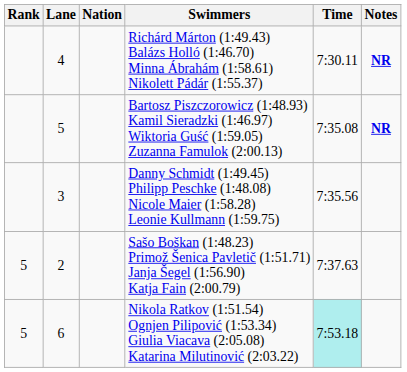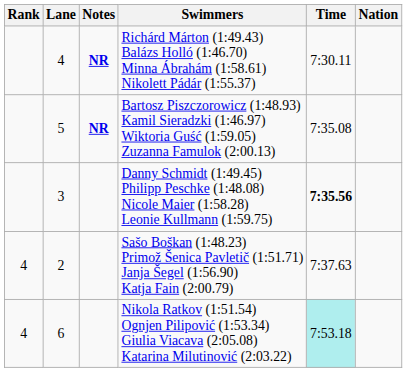columns swapped: (102, 15) <-> (381, 15)
(337, 196) normal -> (331, 196) bold
(24, 265) 5 -> (24, 265) 4
(24, 333) 5 -> (24, 333) 4
